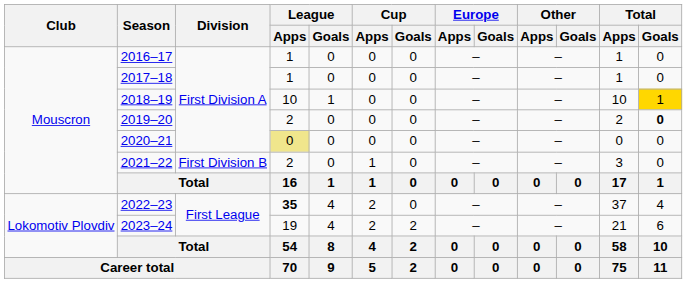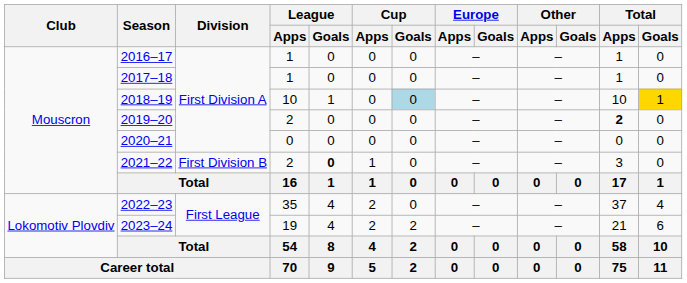(413, 99) no background -> (413, 99) lightblue background
(619, 120) normal -> (619, 120) bold
(660, 120) bold -> (660, 120) normal
(290, 141) khaki background -> (290, 141) no background
(331, 162) normal -> (331, 162) bold
(290, 204) bold -> (290, 204) normal
